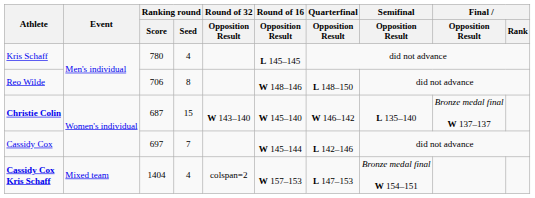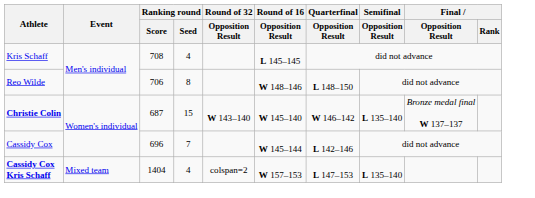(157, 56) 780 -> (157, 56) 708
(157, 144) 697 -> (157, 144) 696
(396, 175) Bronze medal final W 154–151 -> (382, 175) L 135–140
